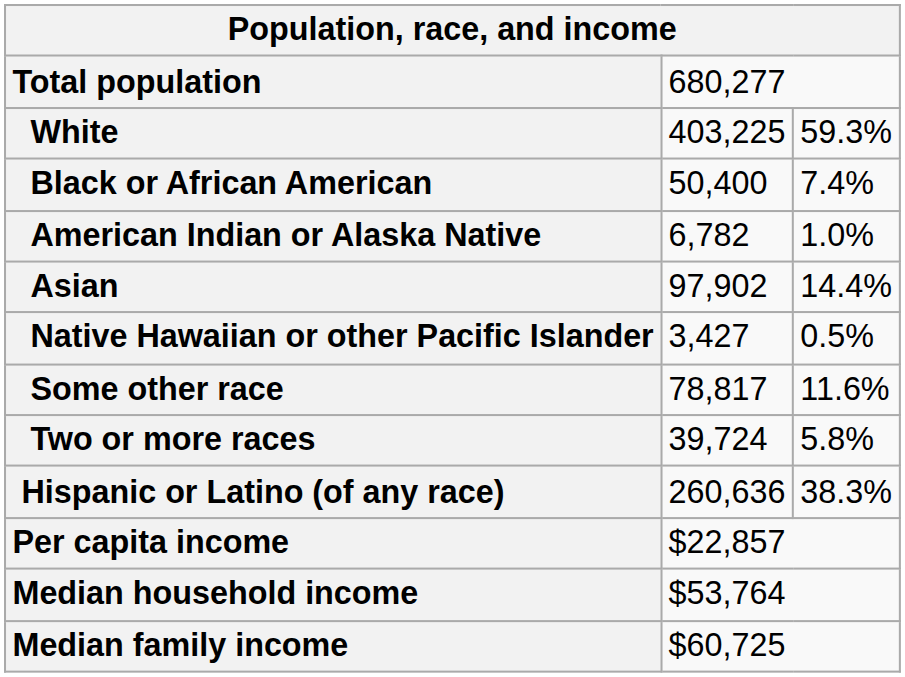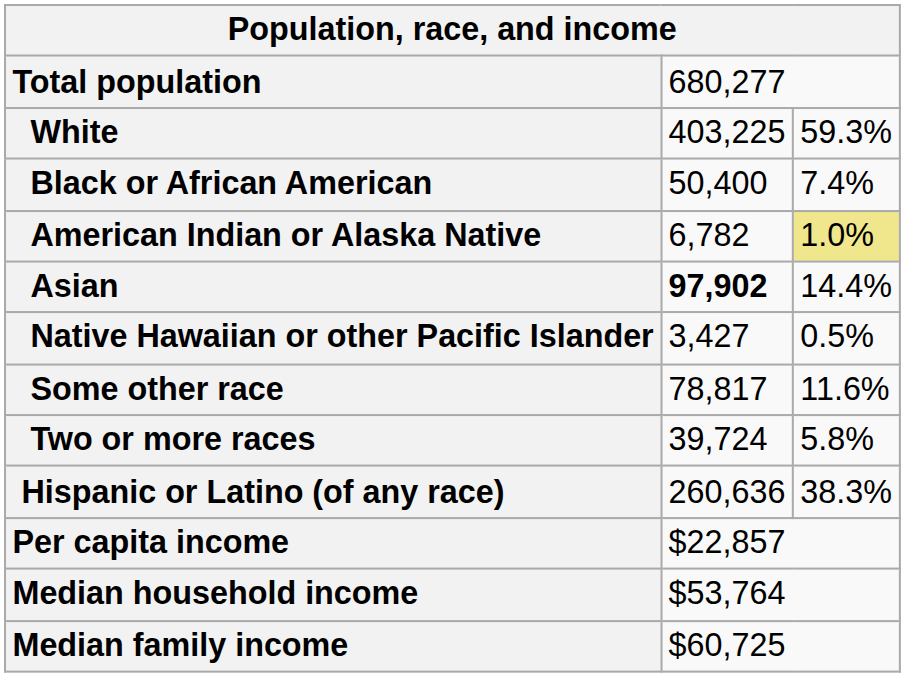(837, 235) no background -> (837, 235) khaki background
(718, 286) normal -> (718, 286) bold
